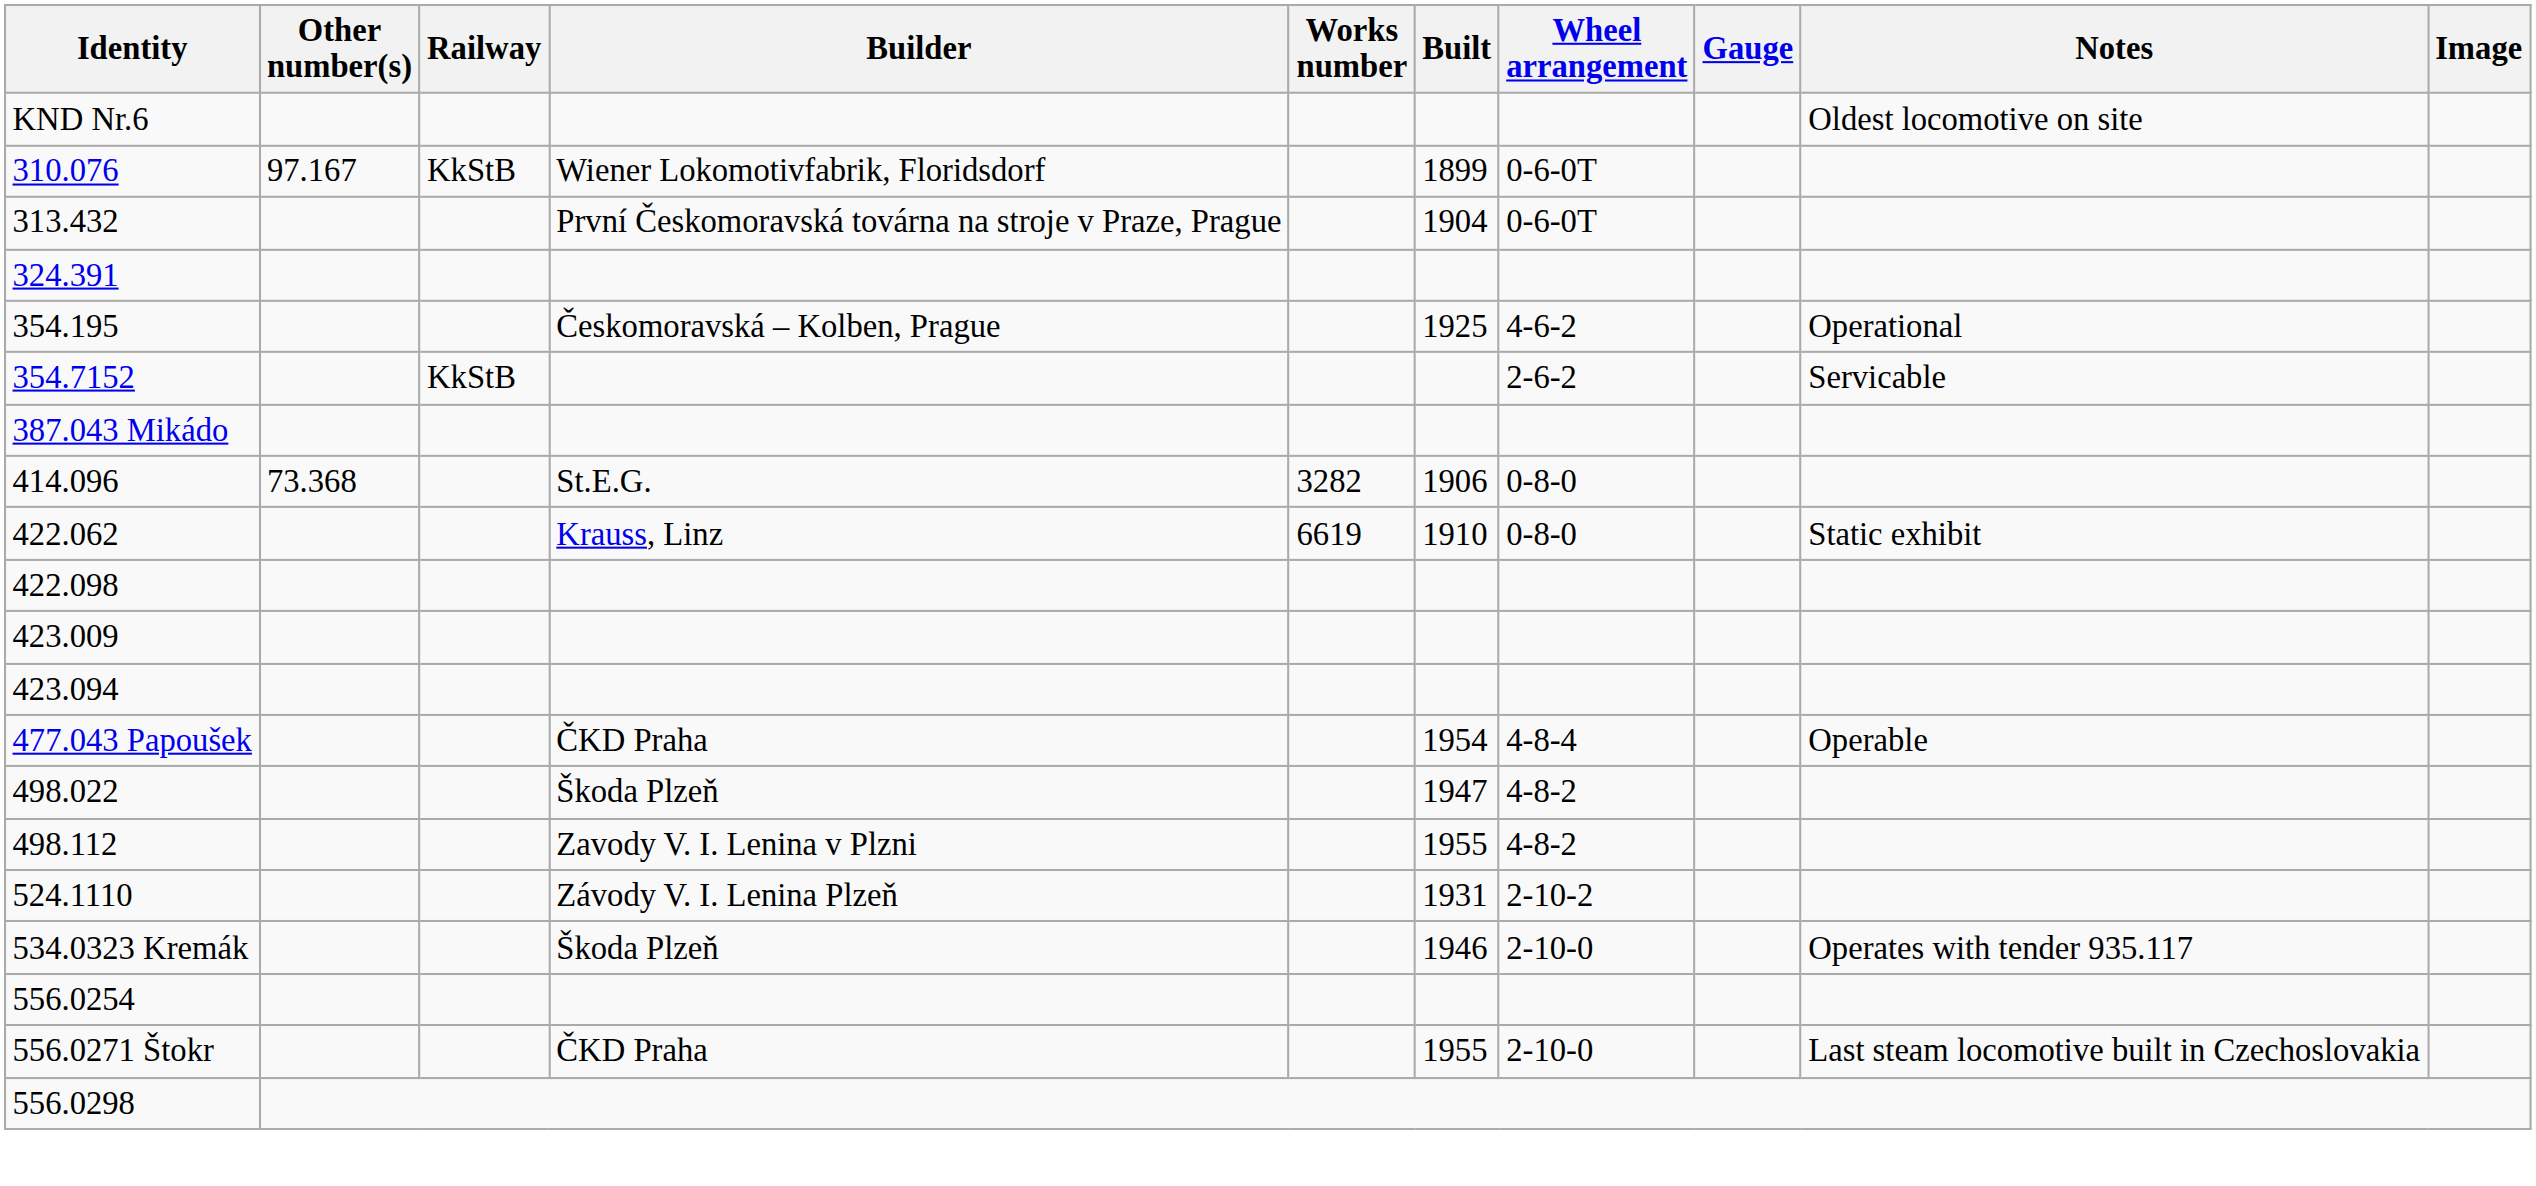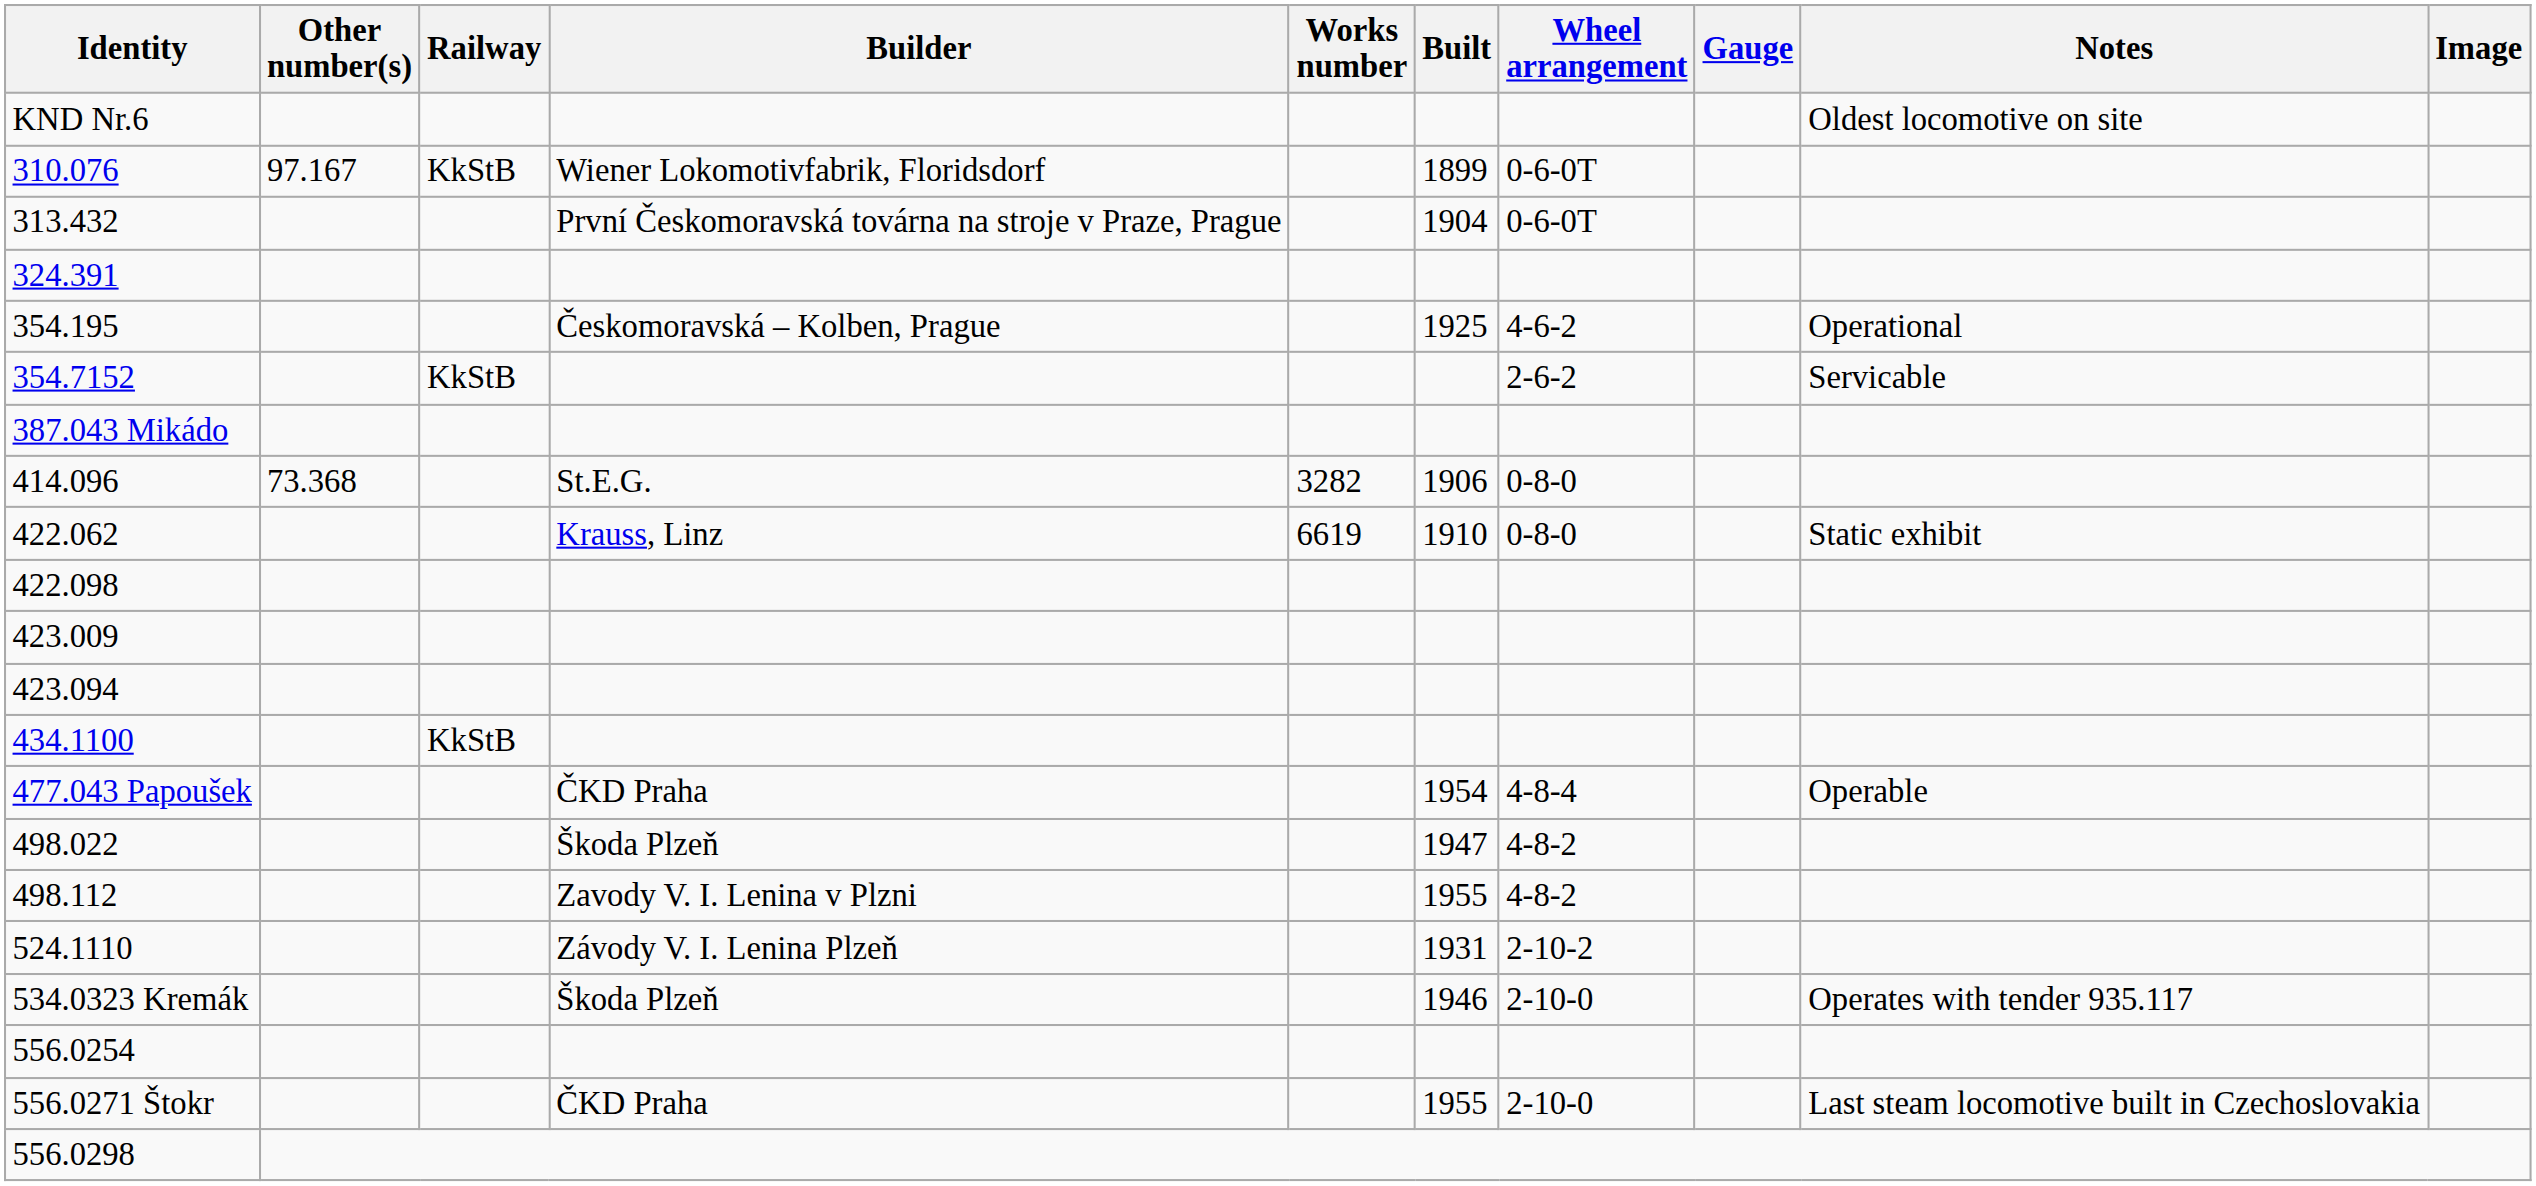+ row: (73, 740)
